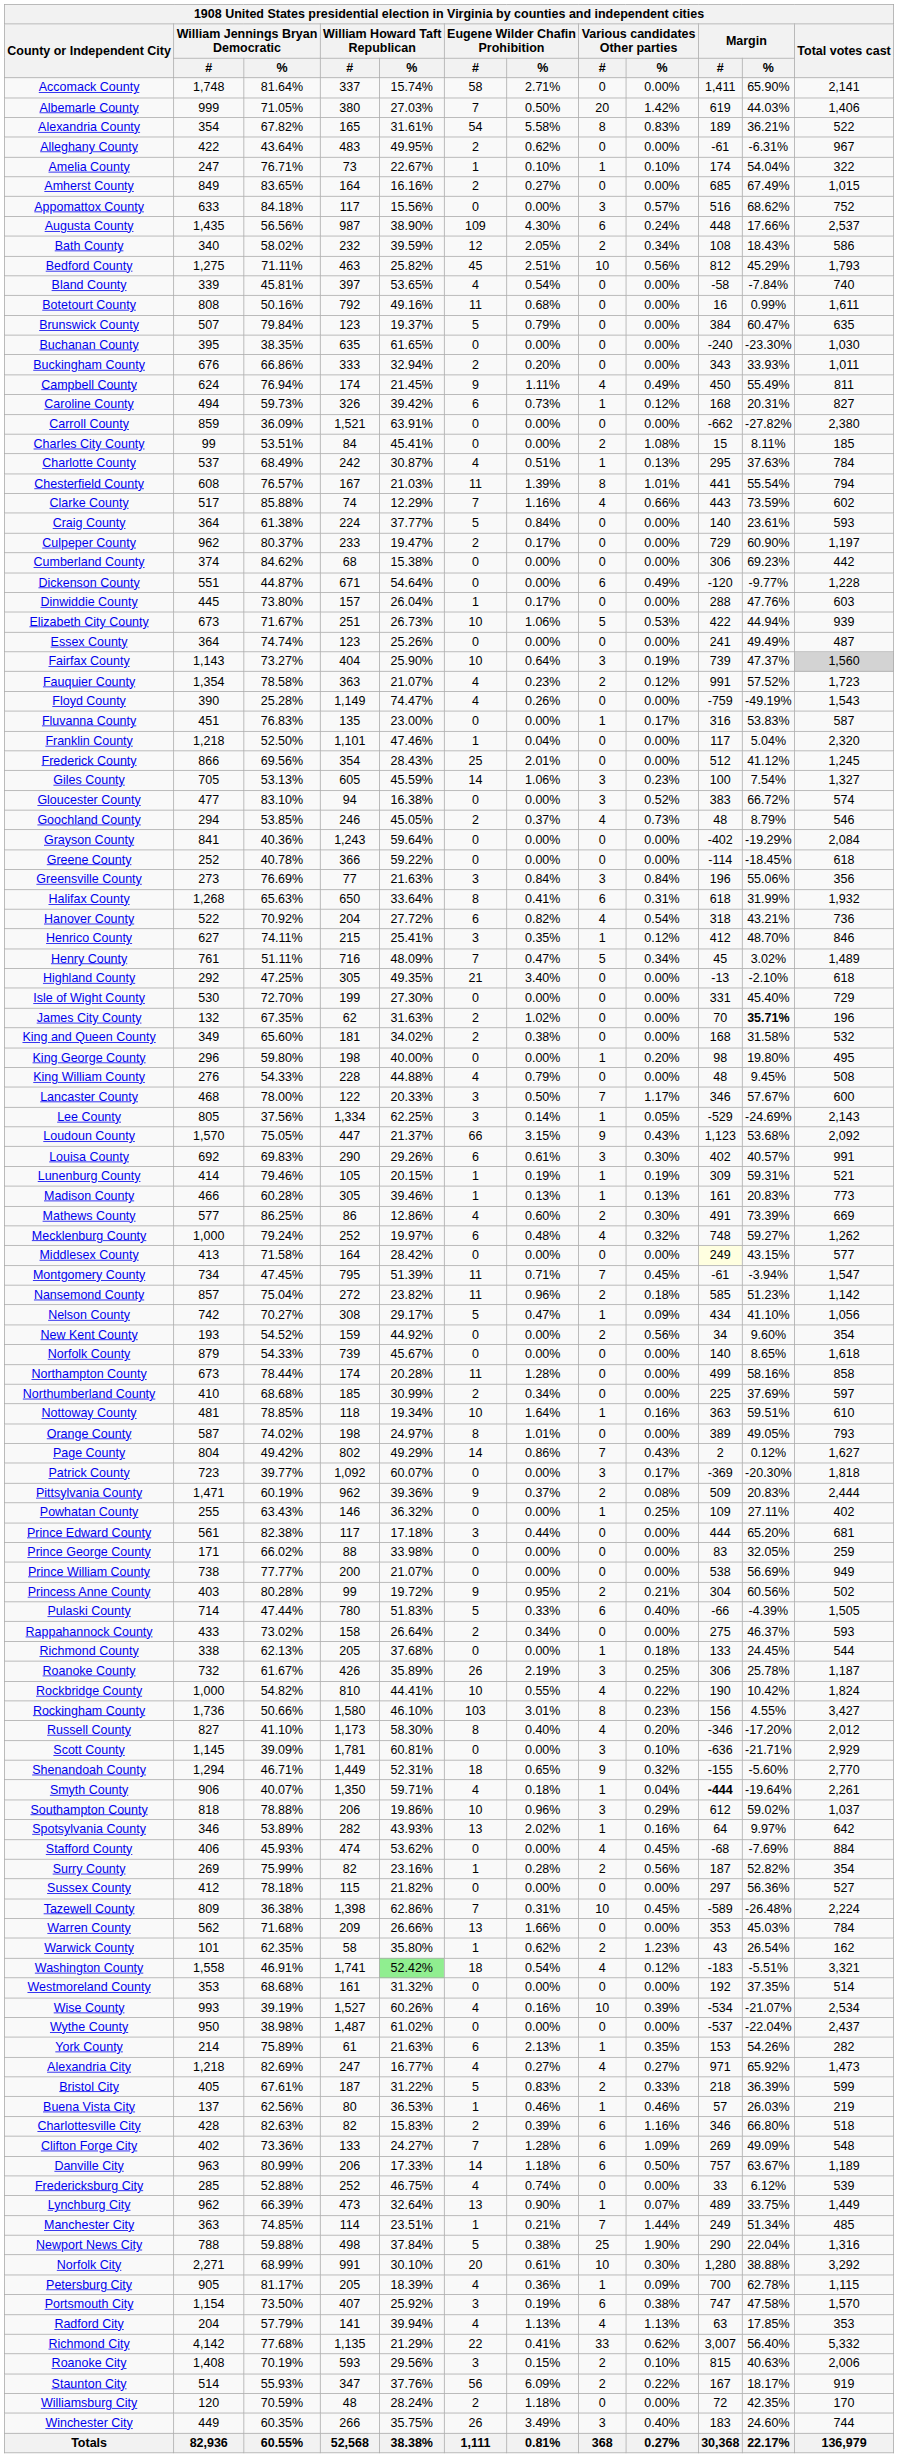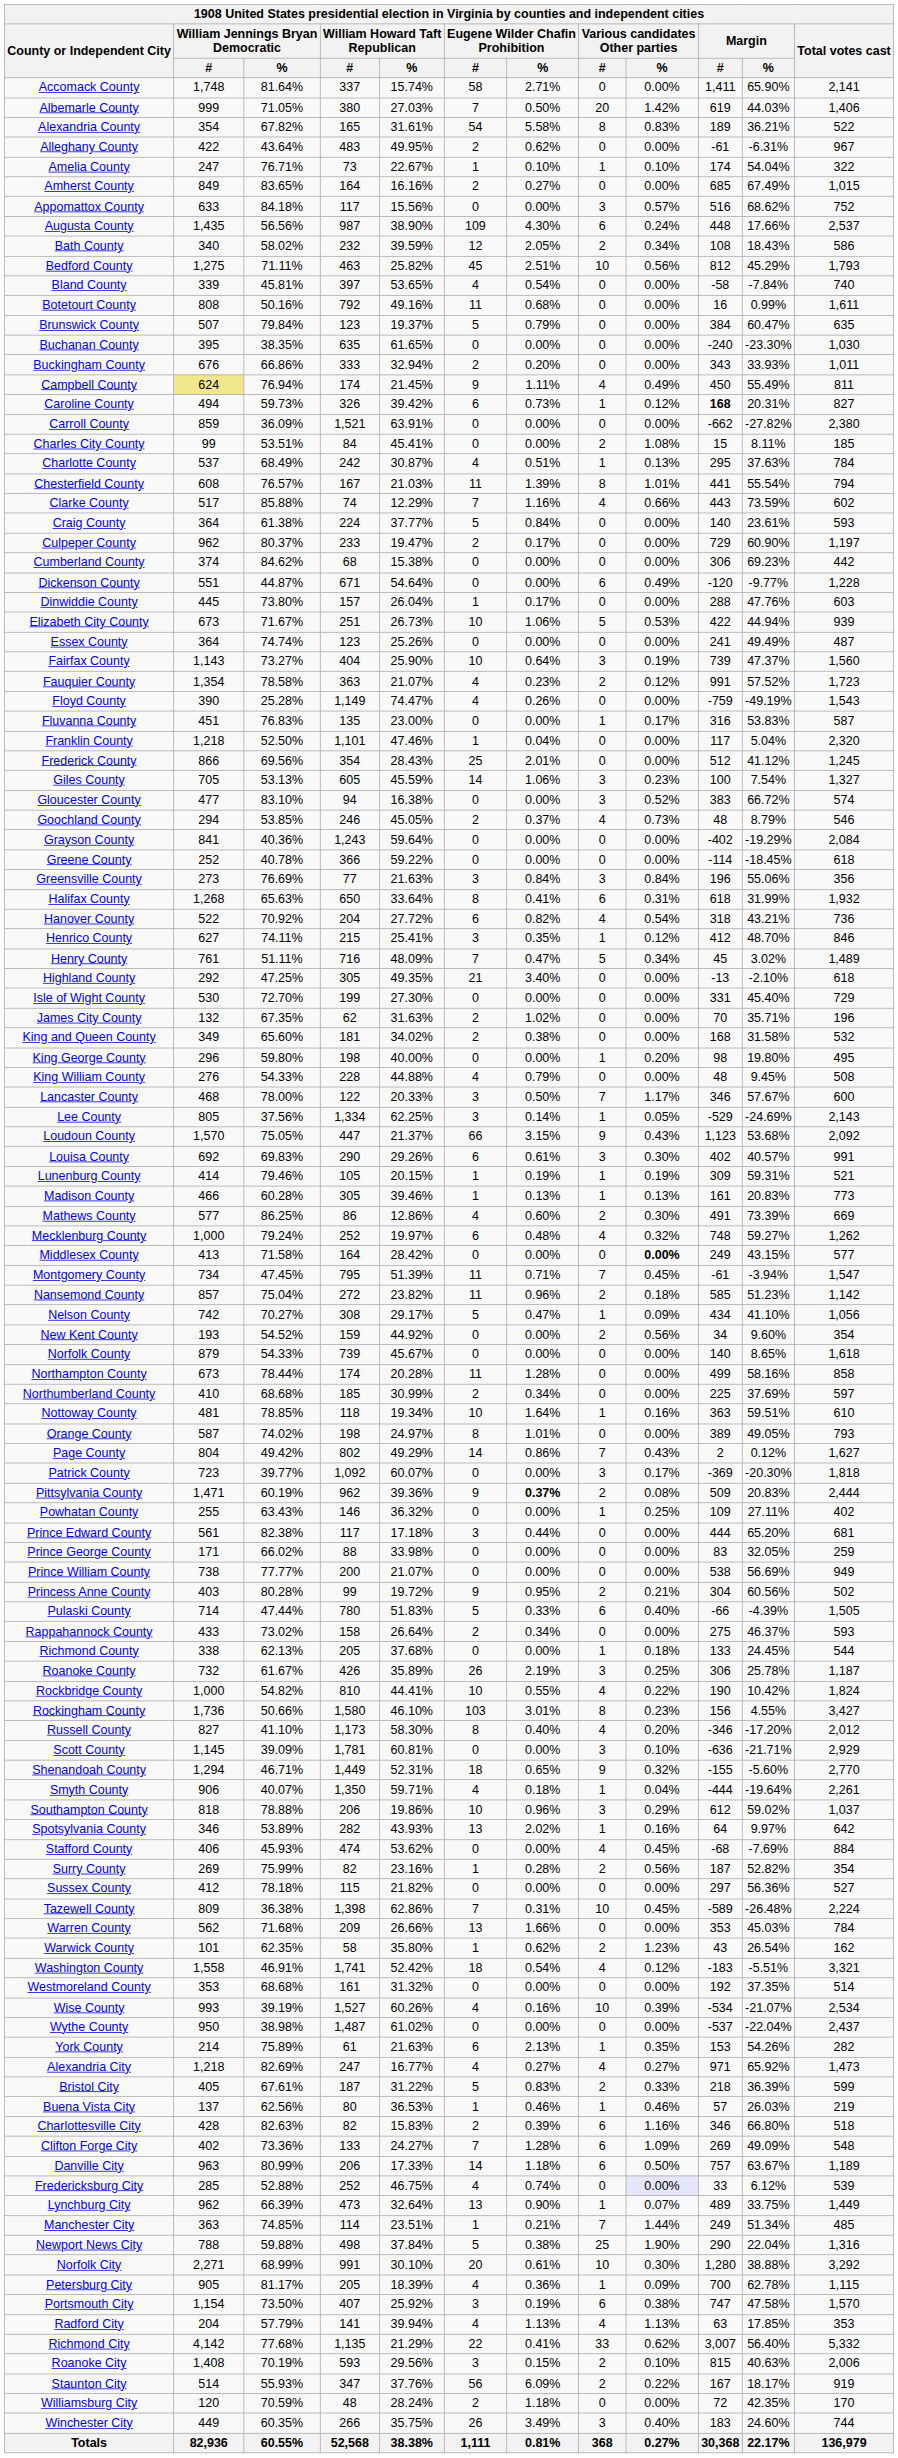(209, 384) no background -> (209, 384) khaki background
(720, 404) normal -> (720, 404) bold
(844, 661) lightgrey background -> (844, 661) no background
(768, 1018) bold -> (768, 1018) normal
(662, 1255) normal -> (662, 1255) bold
(720, 1255) lightyellow background -> (720, 1255) no background
(543, 1493) normal -> (543, 1493) bold
(720, 1789) bold -> (720, 1789) normal
(412, 1968) lightgreen background -> (412, 1968) no background
(662, 2185) no background -> (662, 2185) lavender background
